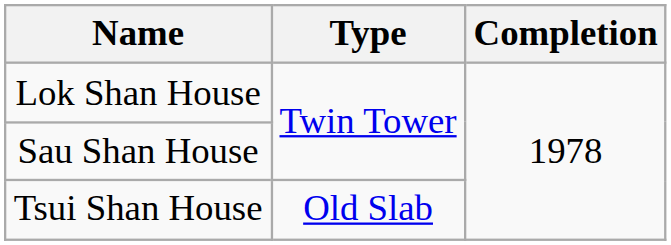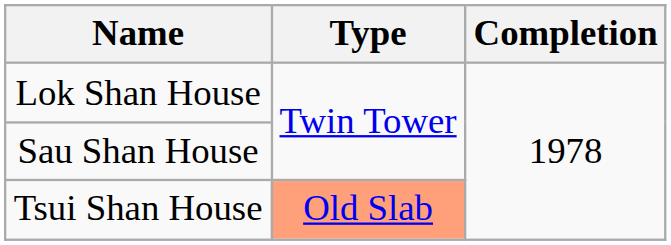(368, 208) no background -> (368, 208) lightsalmon background
